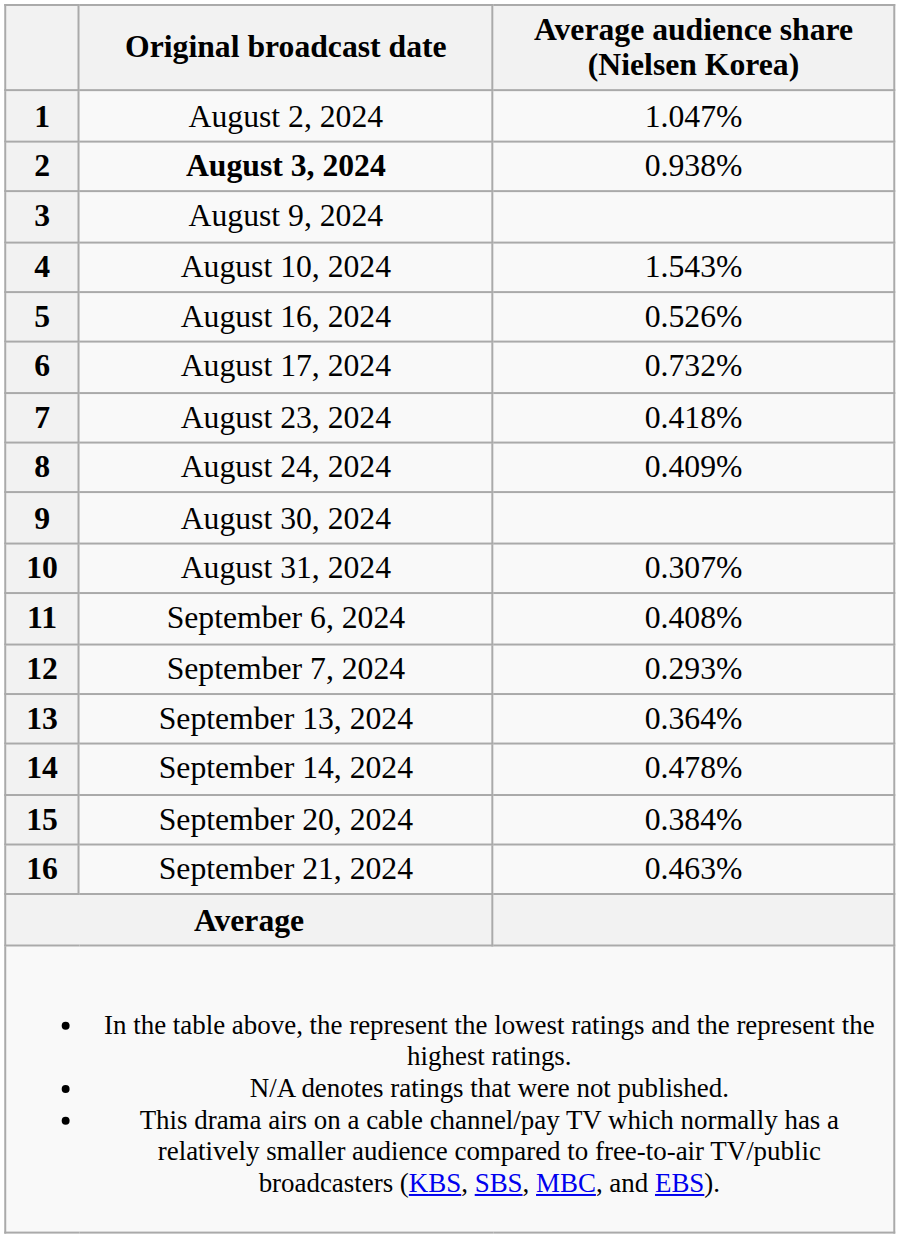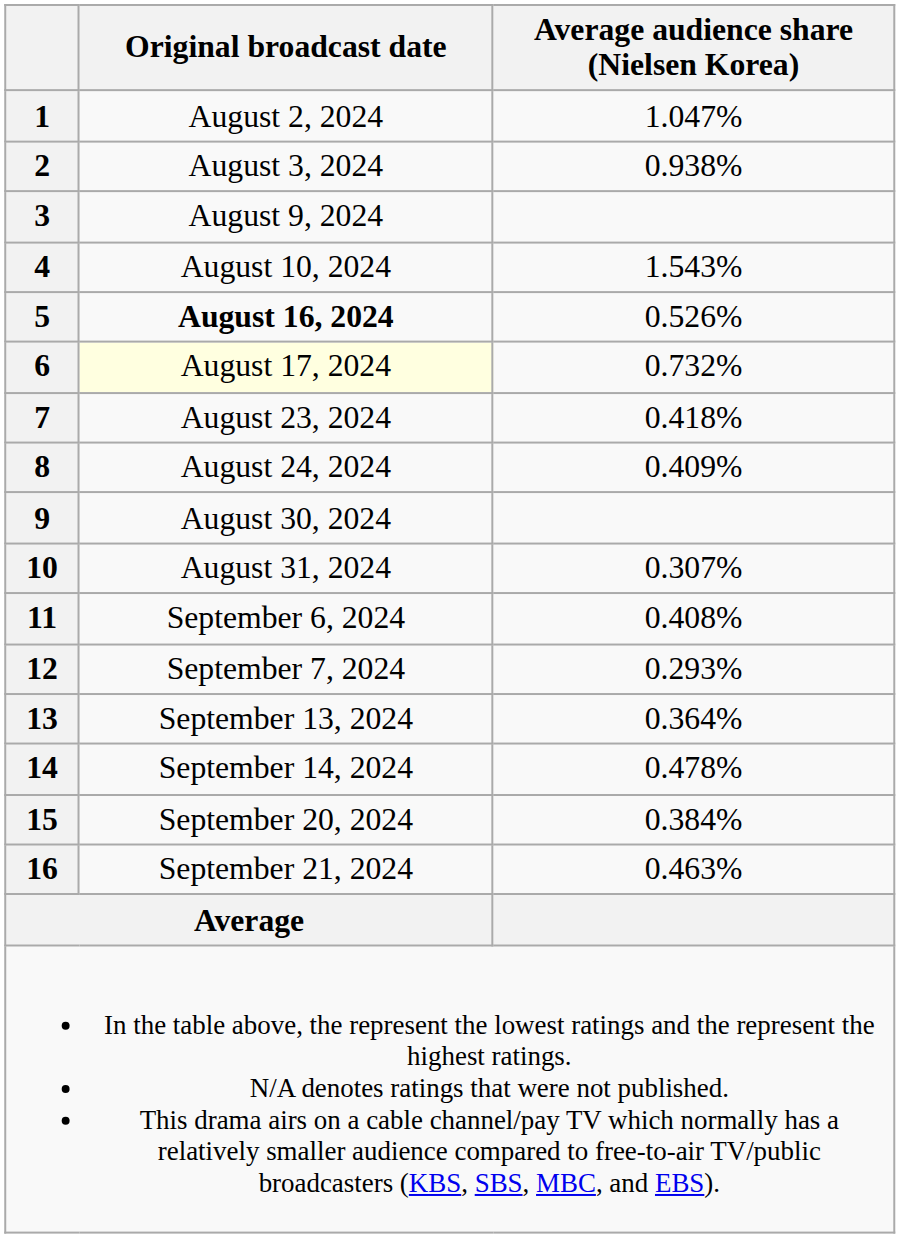(286, 165) bold -> (286, 165) normal
(286, 316) normal -> (286, 316) bold
(286, 366) no background -> (286, 366) lightyellow background
